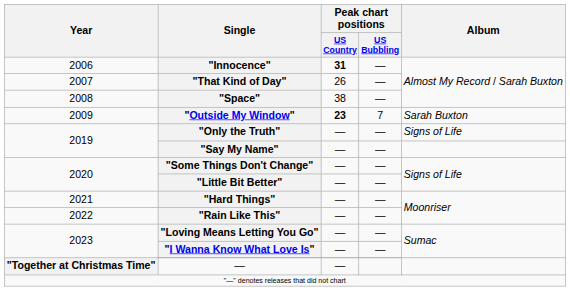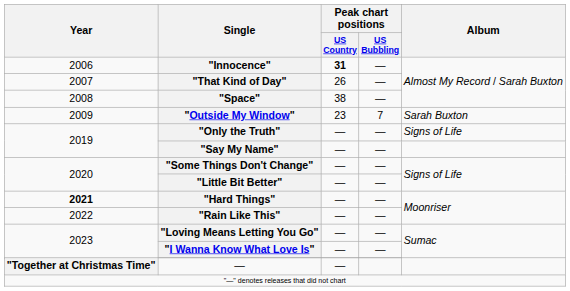(340, 115) bold -> (340, 115) normal
(81, 199) normal -> (81, 199) bold
